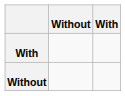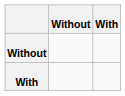(27, 53) With -> (27, 53) Without
(27, 82) Without -> (27, 82) With
